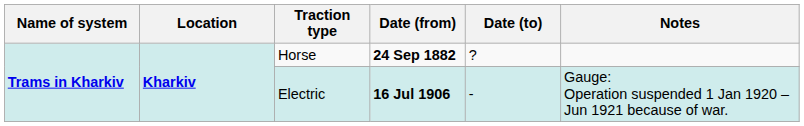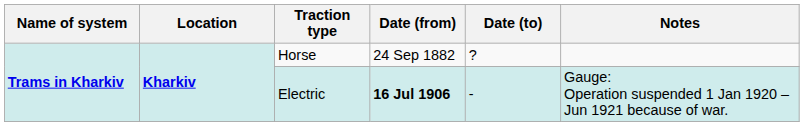(415, 54) bold -> (414, 54) normal
